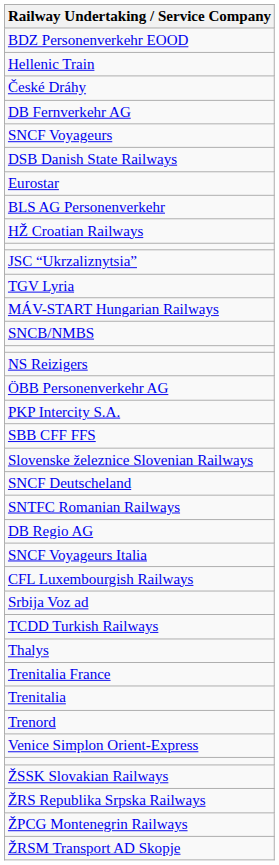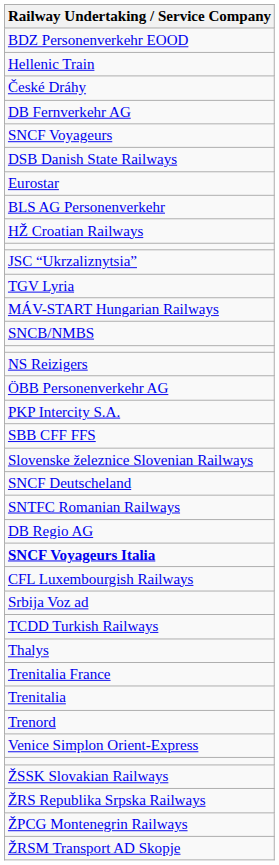(77, 555) normal -> (82, 555) bold
